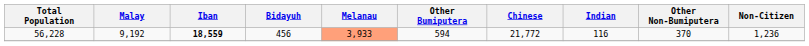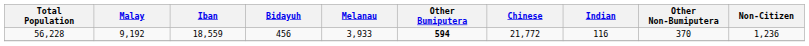(208, 34) bold -> (208, 34) normal
(359, 34) lightsalmon background -> (359, 34) no background
(442, 34) normal -> (442, 34) bold
